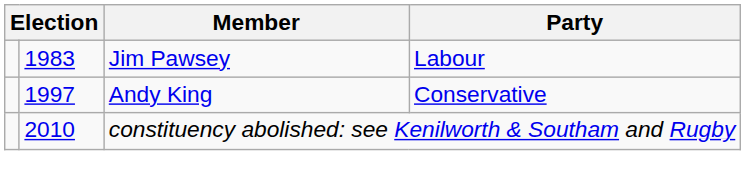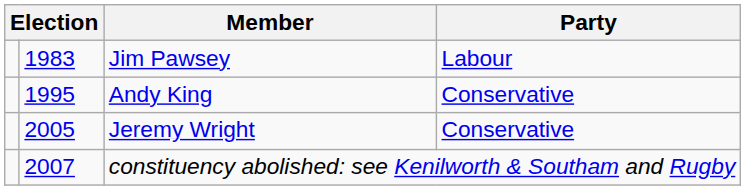(50, 94) 1997 -> (50, 94) 1995
+ row: (182, 130)
(50, 130) 2010 -> (50, 166) 2007
